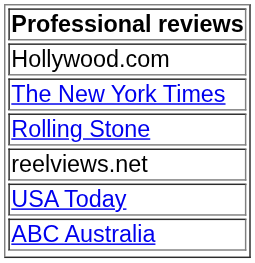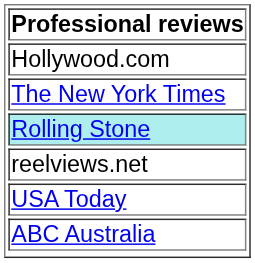(81, 129) no background -> (81, 129) paleturquoise background
